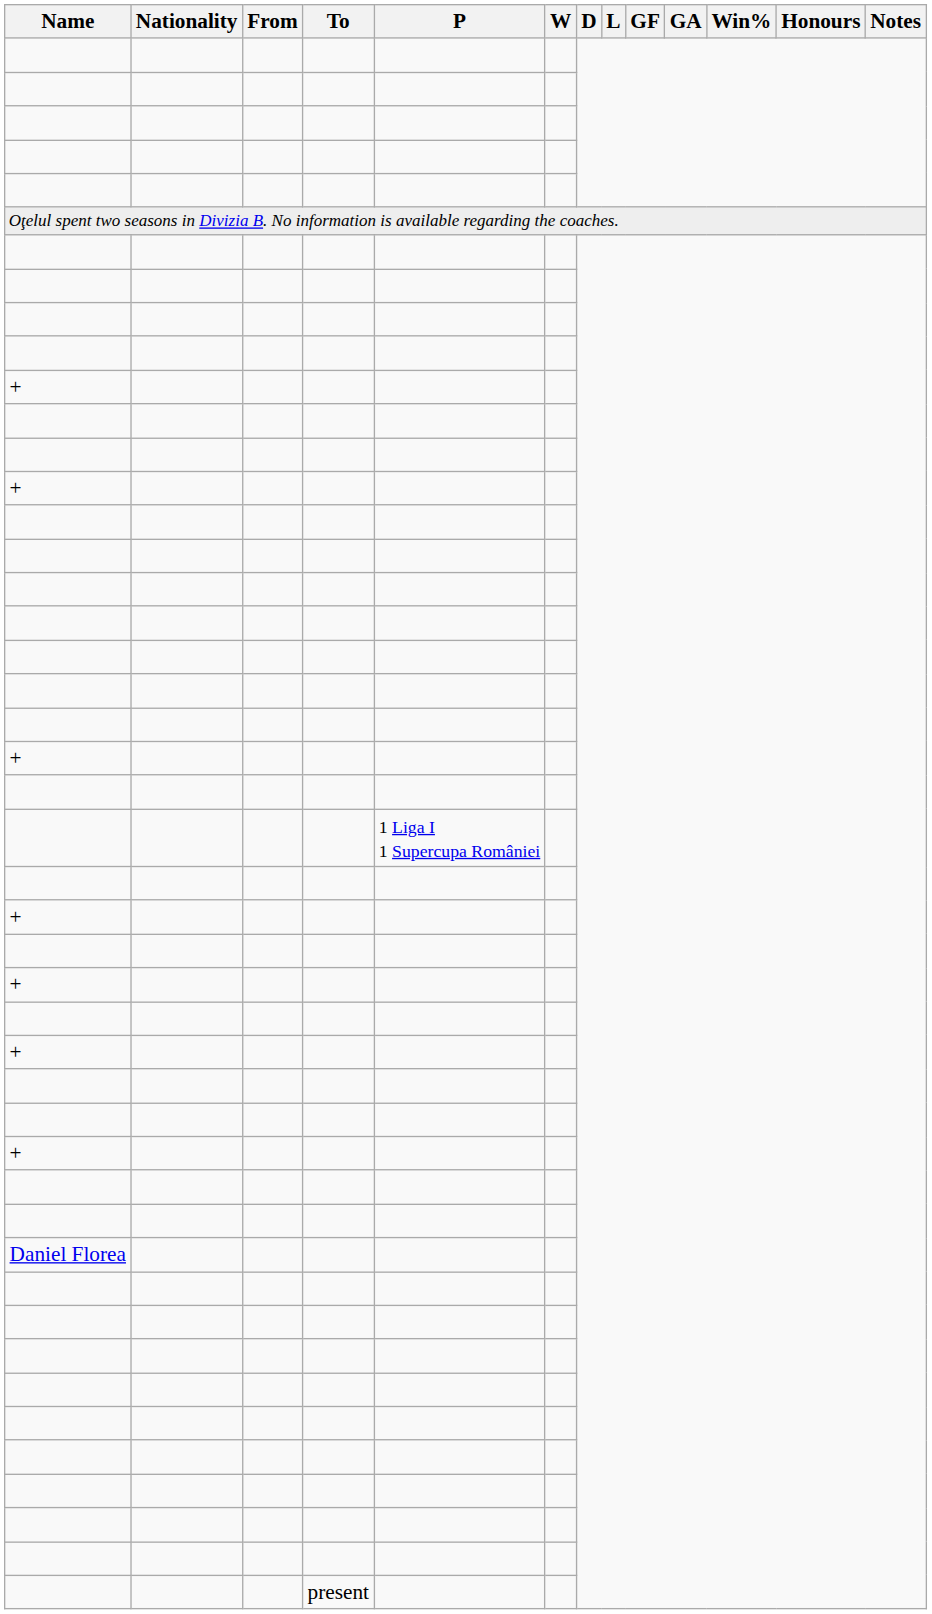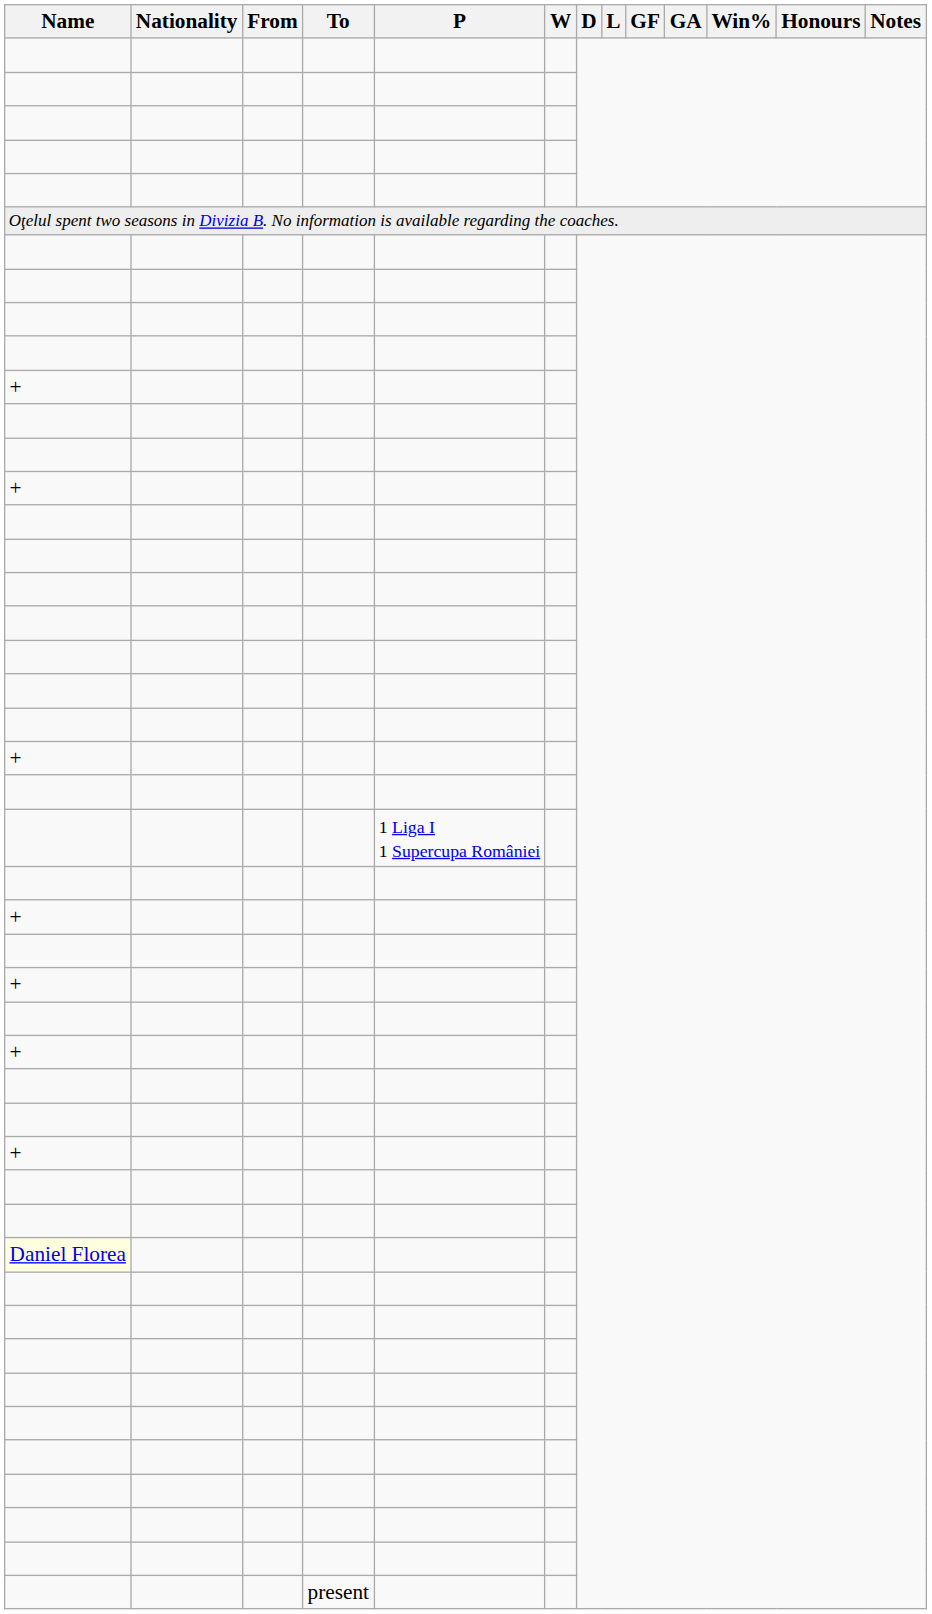(68, 1254) no background -> (68, 1254) lightyellow background
